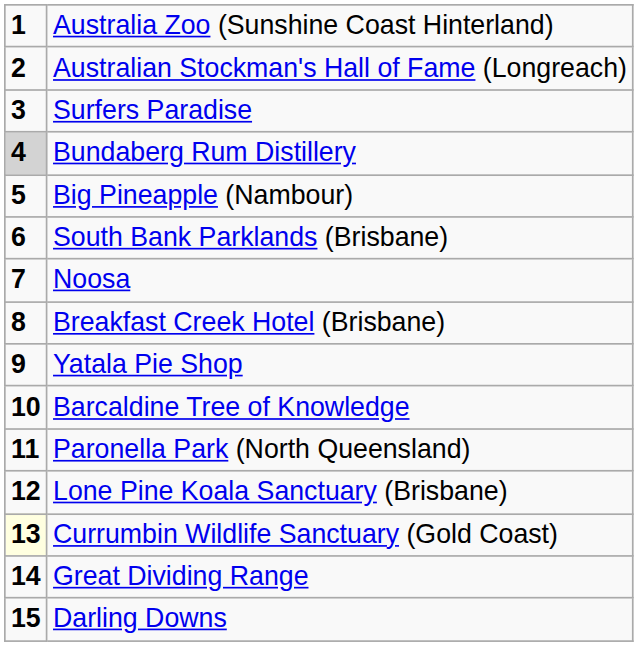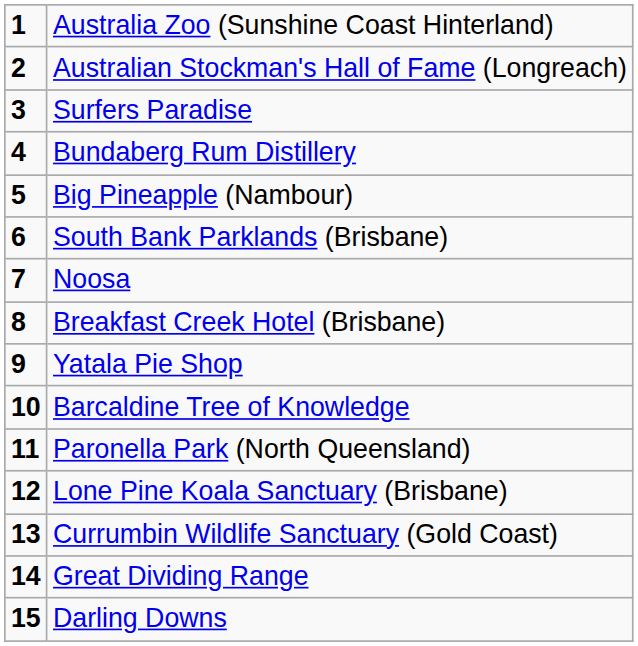(18, 152) lightgrey background -> (18, 152) no background
(26, 534) lightyellow background -> (26, 534) no background
